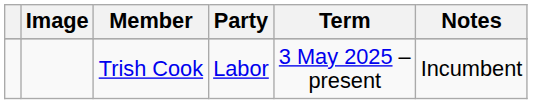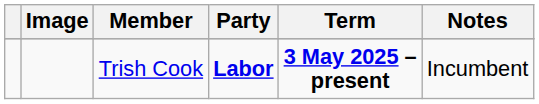(241, 68) normal -> (243, 68) bold
(345, 68) normal -> (350, 68) bold
